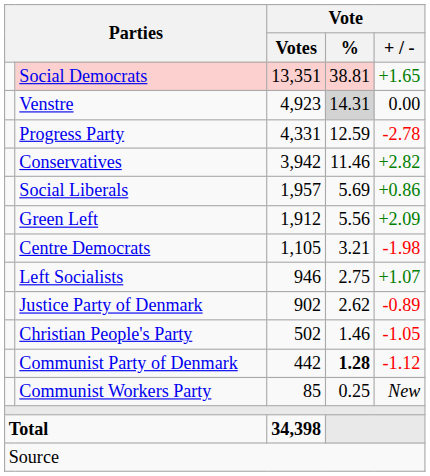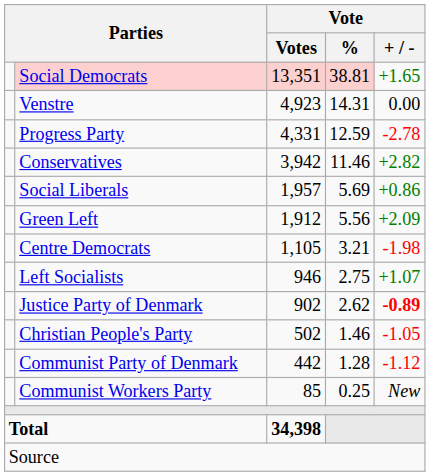(350, 104) lightgrey background -> (350, 104) no background
(401, 305) normal -> (401, 305) bold
(354, 362) bold -> (354, 362) normal
